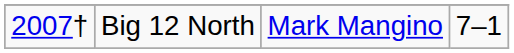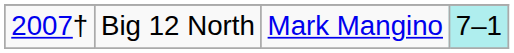(479, 26) no background -> (479, 26) paleturquoise background
